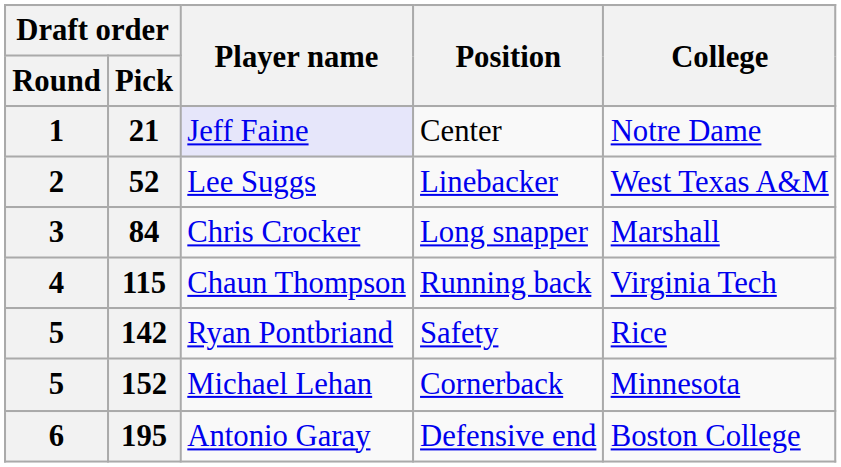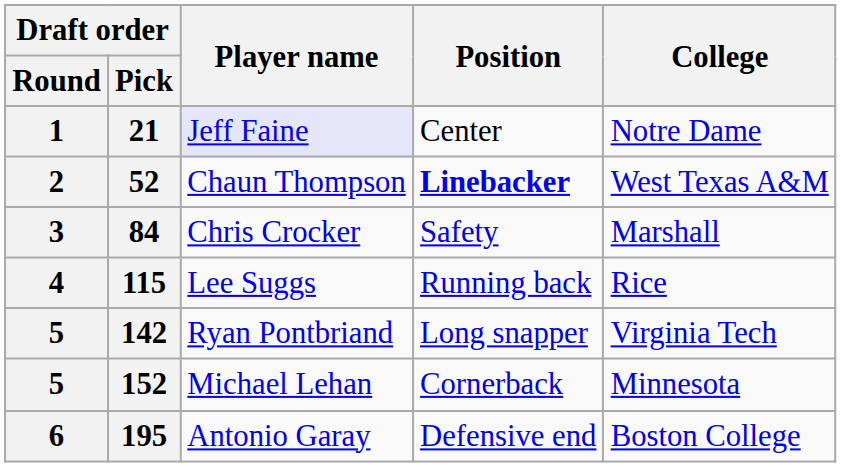(252, 181) Lee Suggs -> (297, 181) Chaun Thompson
(489, 181) normal -> (495, 181) bold
(504, 232) Long snapper -> (459, 232) Safety
(297, 283) Chaun Thompson -> (252, 283) Lee Suggs
(694, 283) Virginia Tech -> (639, 283) Rice
(459, 333) Safety -> (504, 333) Long snapper
(639, 333) Rice -> (694, 333) Virginia Tech
